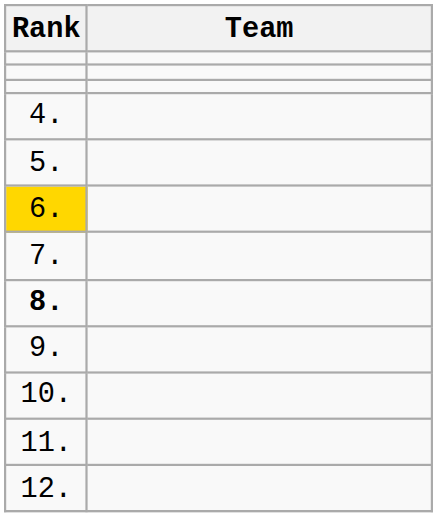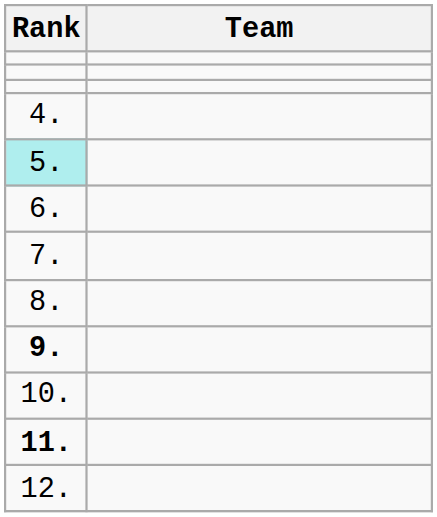(46, 162) no background -> (46, 162) paleturquoise background
(46, 209) gold background -> (46, 209) no background
(46, 302) bold -> (46, 302) normal
(46, 349) normal -> (46, 349) bold
(46, 442) normal -> (46, 442) bold
